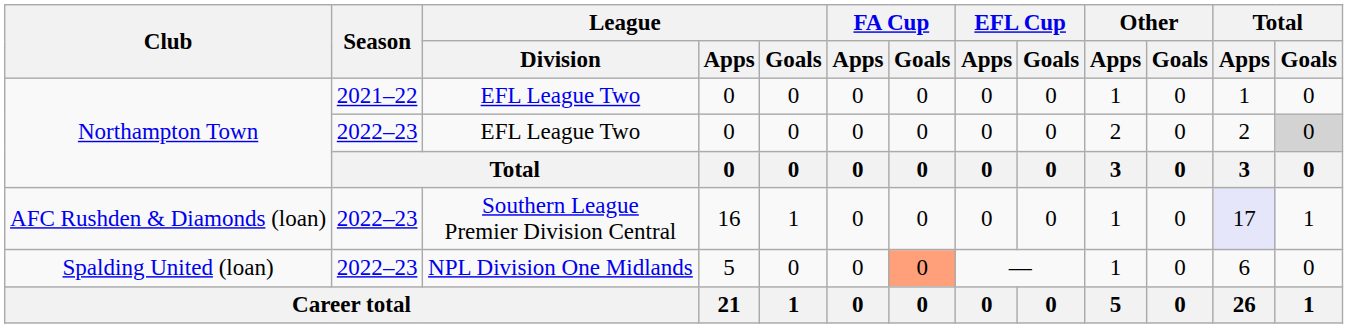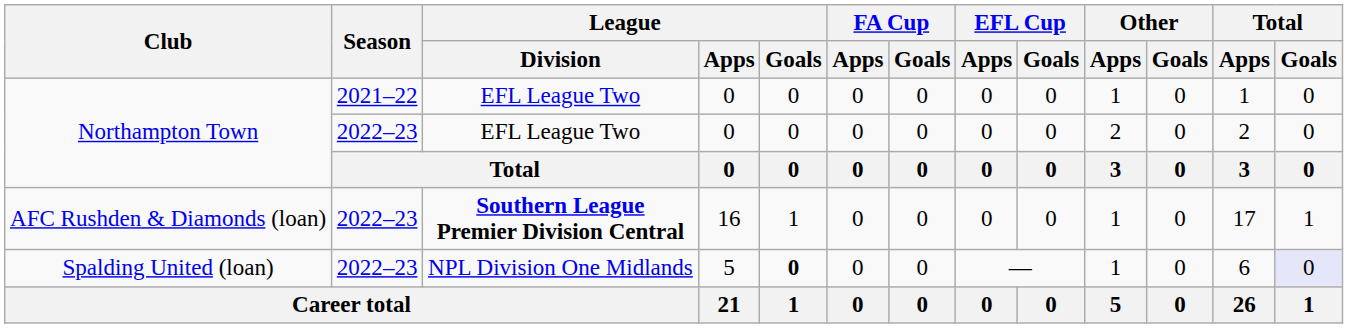(1309, 132) lightgrey background -> (1309, 132) no background
(560, 218) normal -> (560, 218) bold
(1244, 218) lavender background -> (1244, 218) no background
(793, 267) normal -> (793, 267) bold
(922, 267) lightsalmon background -> (922, 267) no background
(1309, 267) no background -> (1309, 267) lavender background
